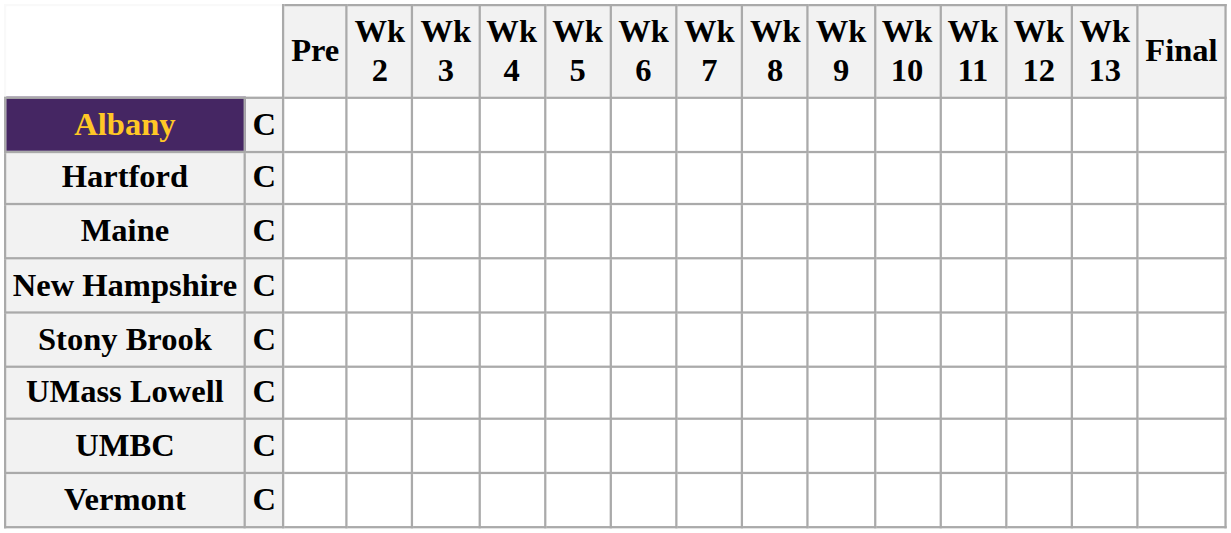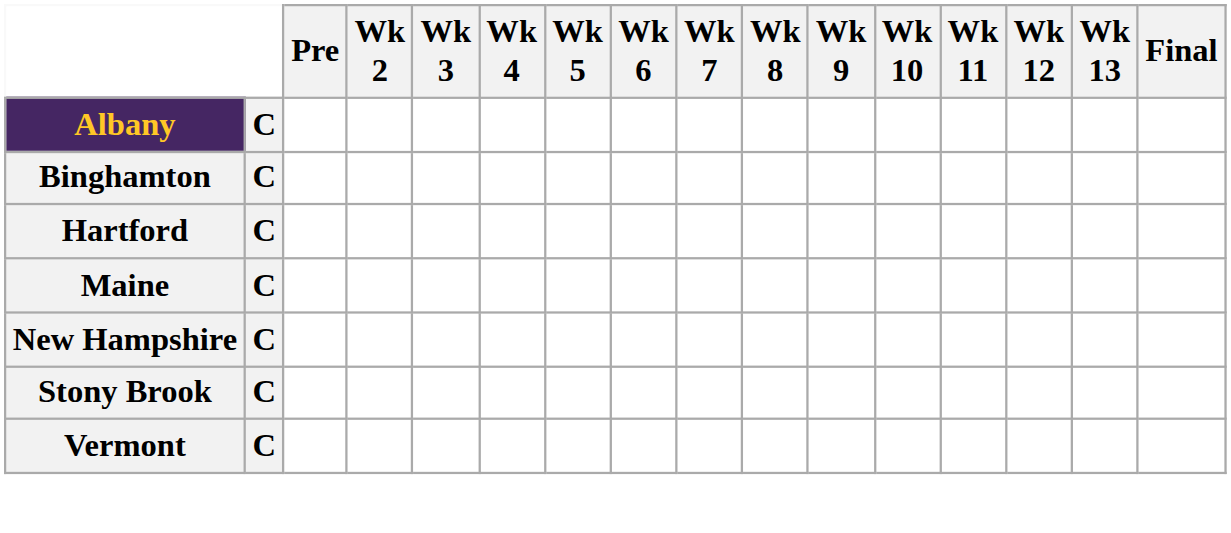+ row: (125, 177)
- row: (125, 392)
- row: (125, 445)
